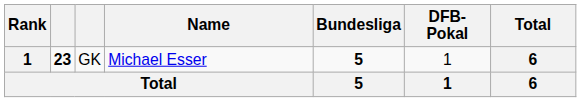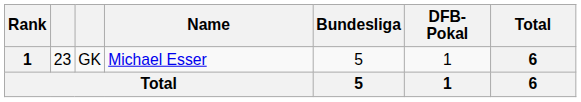(62, 59) bold -> (62, 59) normal
(359, 59) bold -> (359, 59) normal
